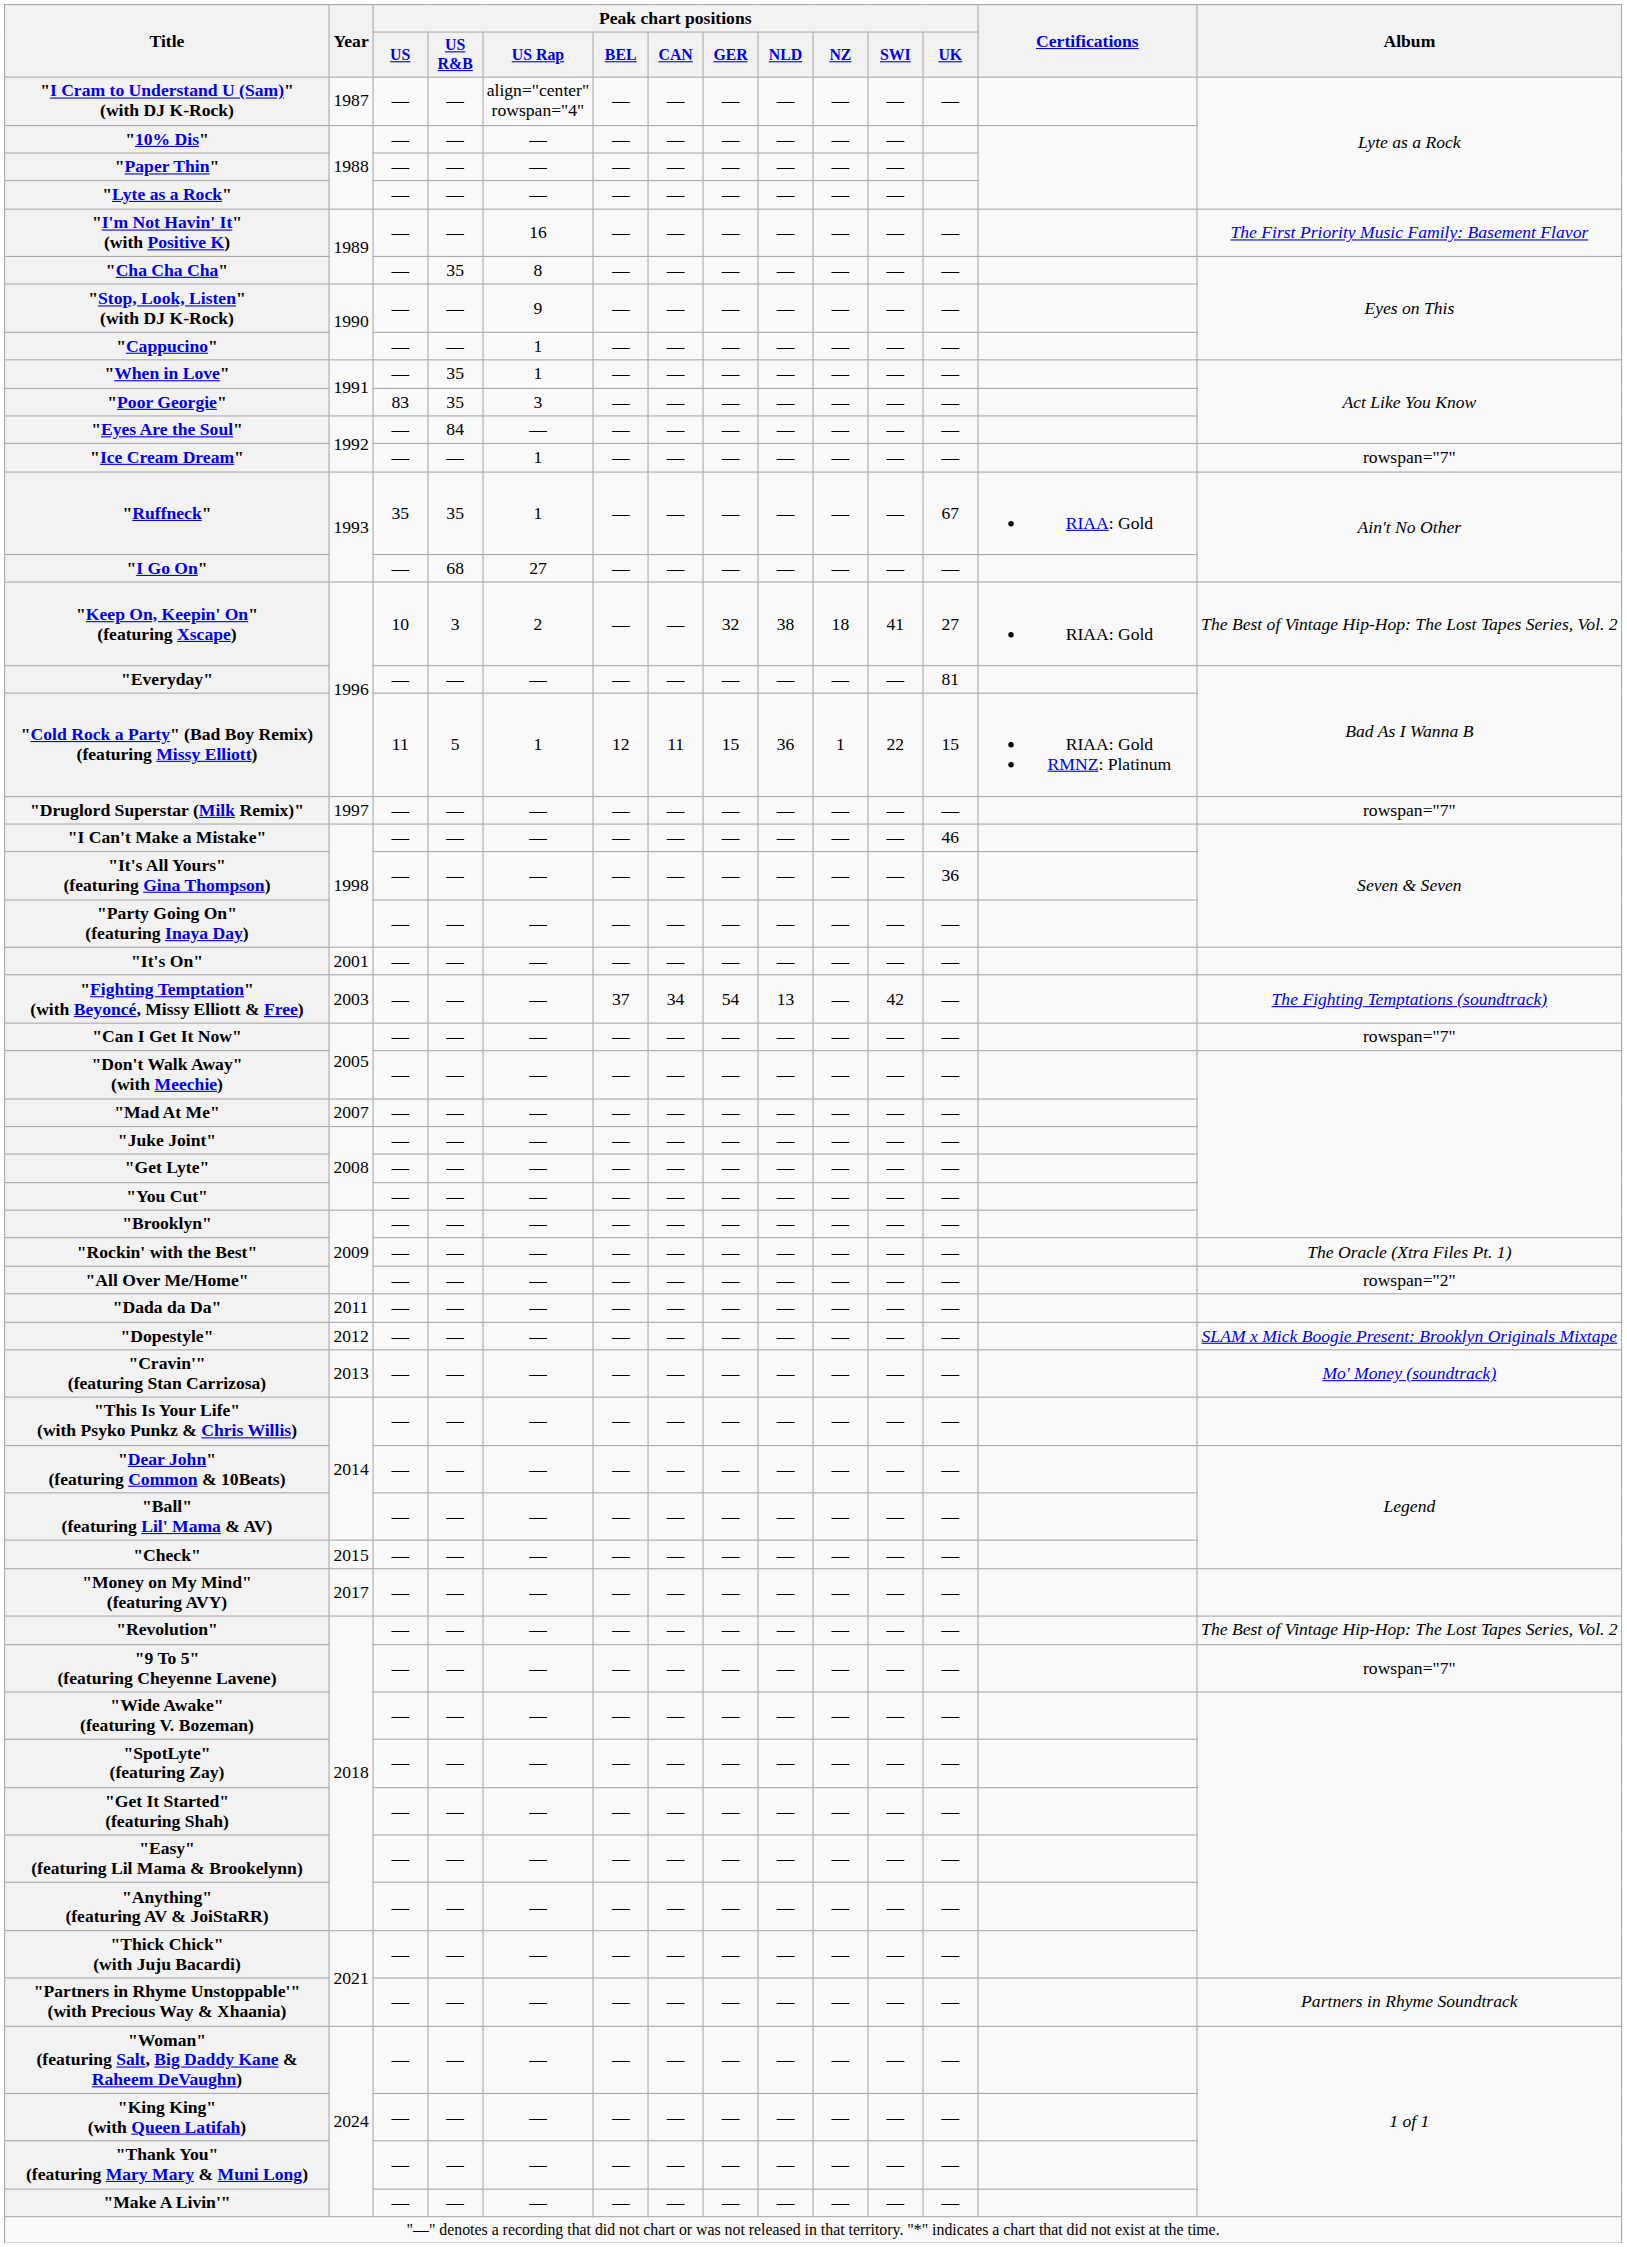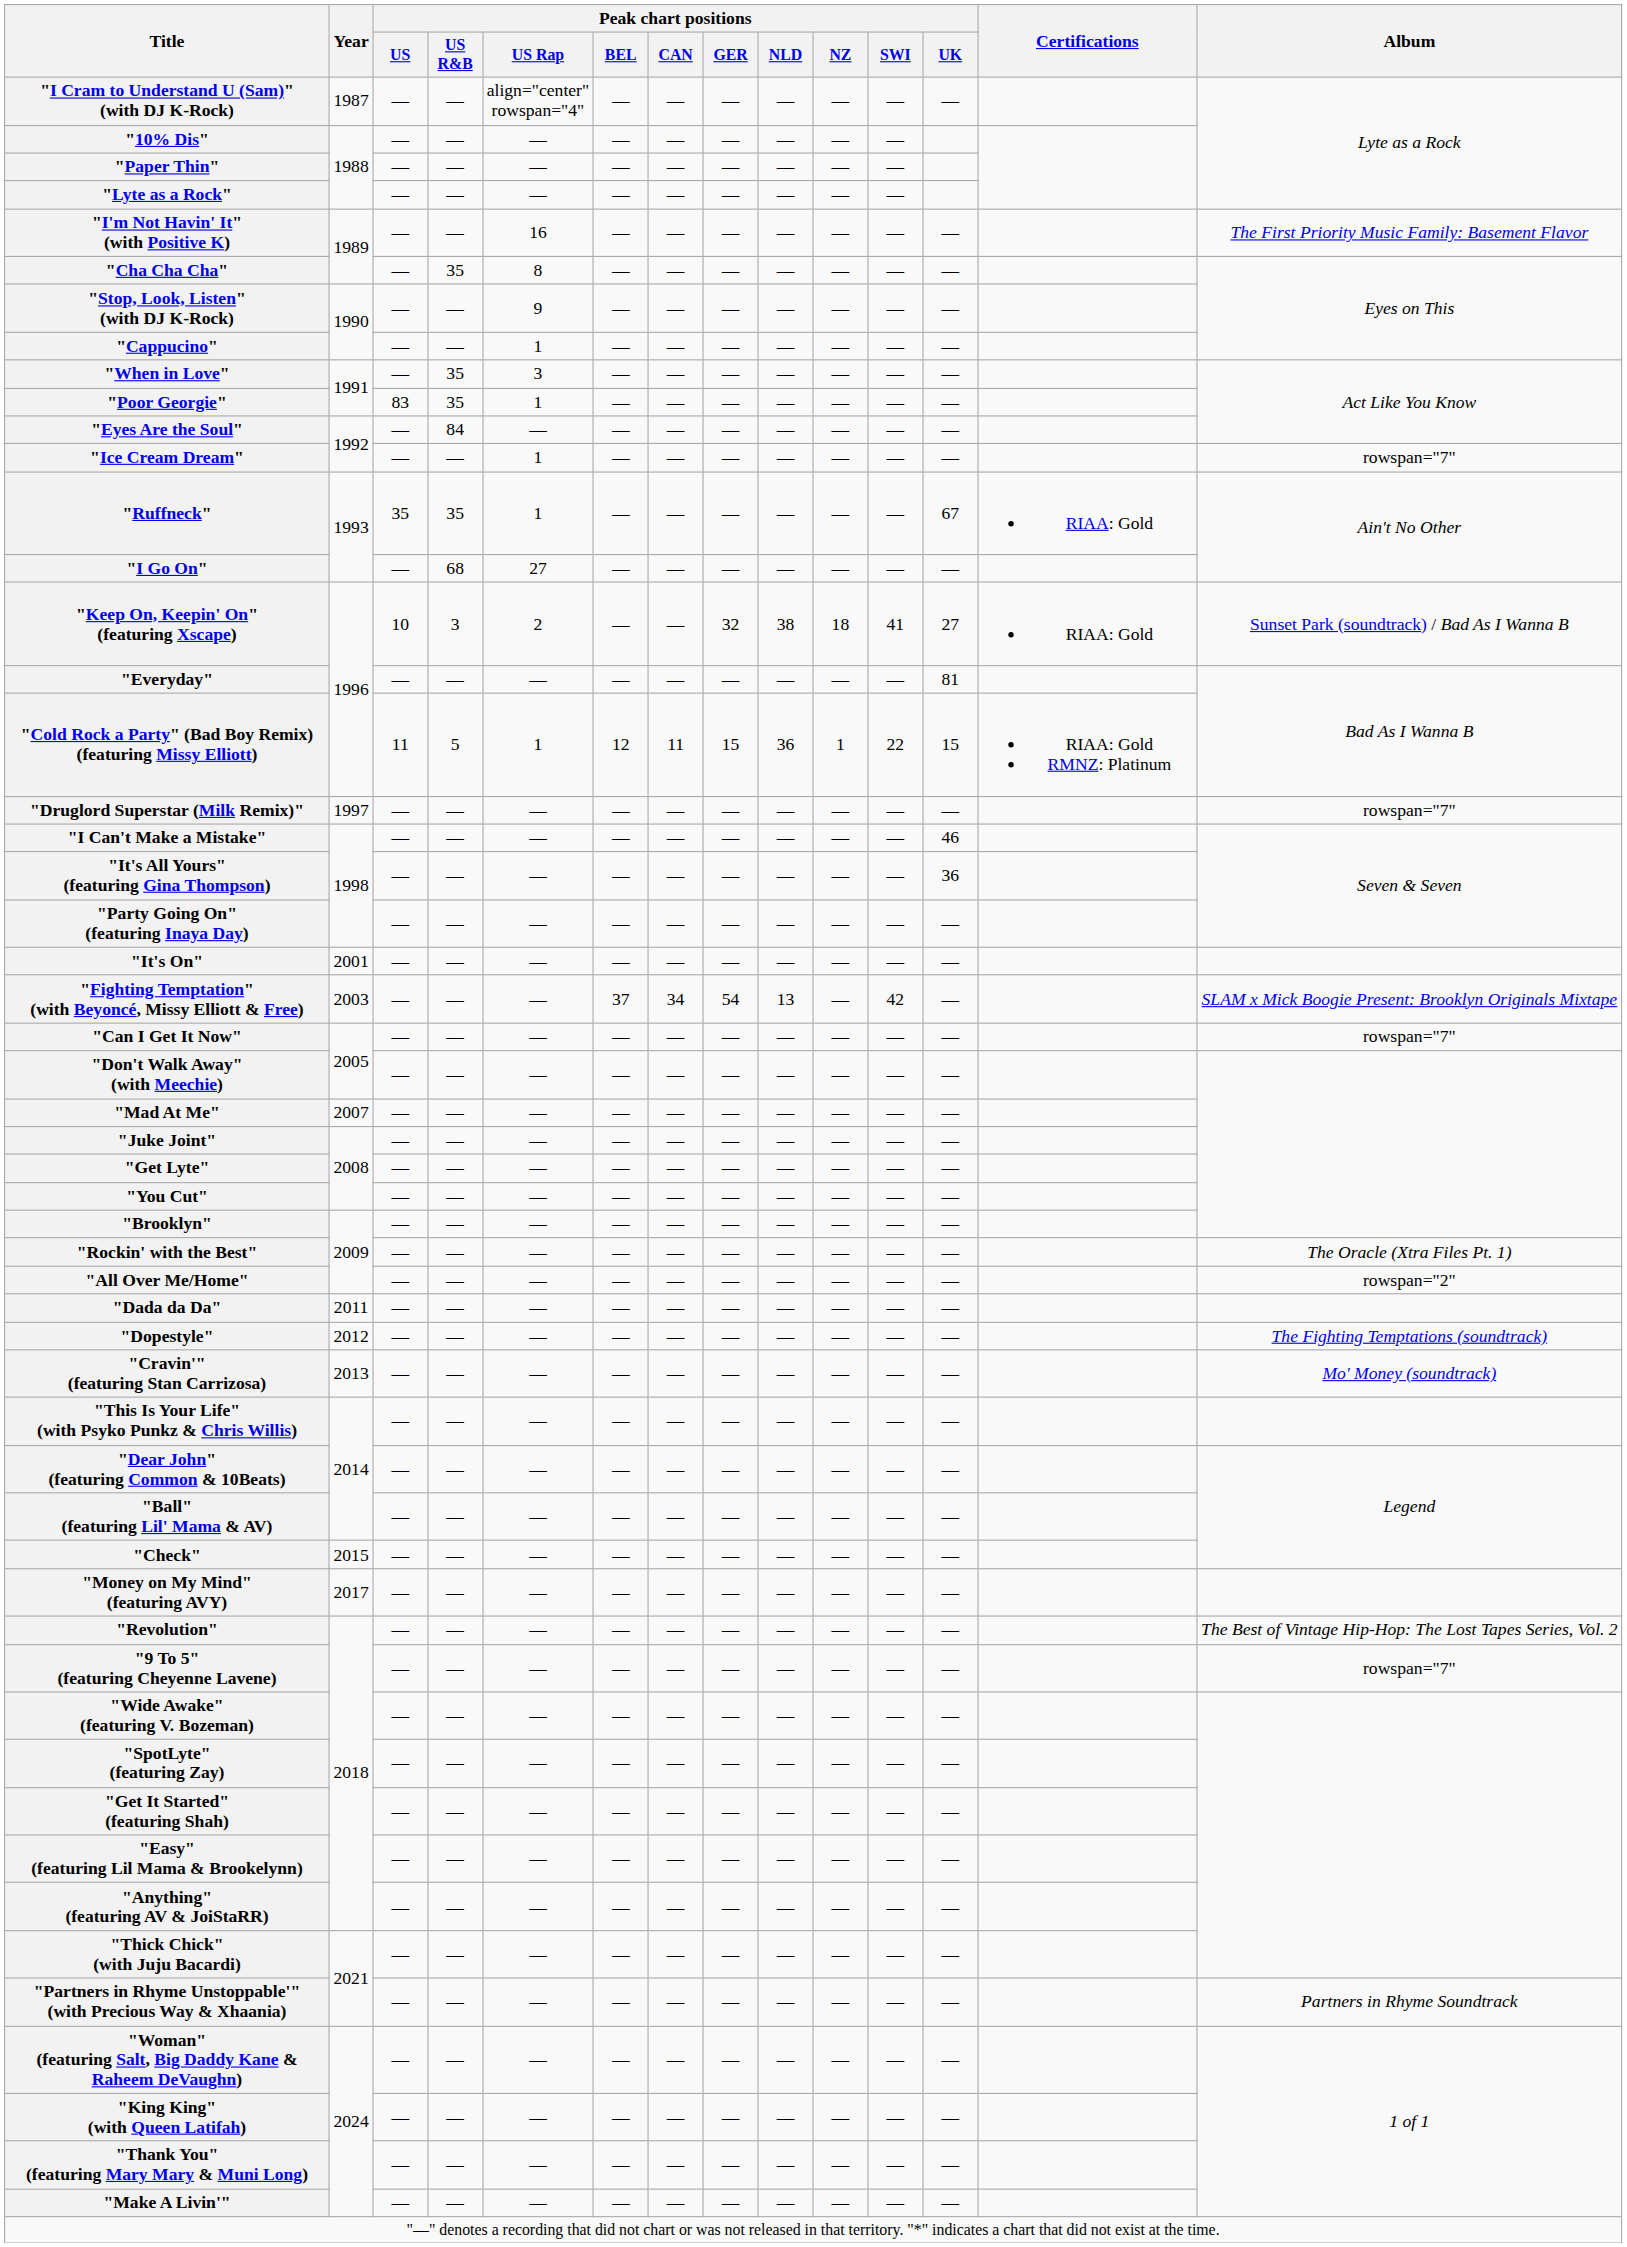(538, 373) 1 -> (538, 373) 3
(538, 401) 3 -> (538, 401) 1
(1409, 623) The Best of Vintage Hip-Hop: The Lost Tapes Series, Vol. 2 -> (1409, 623) Sunset Park (soundtrack) / Bad As I Wanna B
(1409, 998) The Fighting Temptations (soundtrack) -> (1409, 998) SLAM x Mick Boogie Present: Brooklyn Originals Mixtape
(1409, 1335) SLAM x Mick Boogie Present: Brooklyn Originals Mixtape -> (1409, 1335) The Fighting Temptations (soundtrack)
